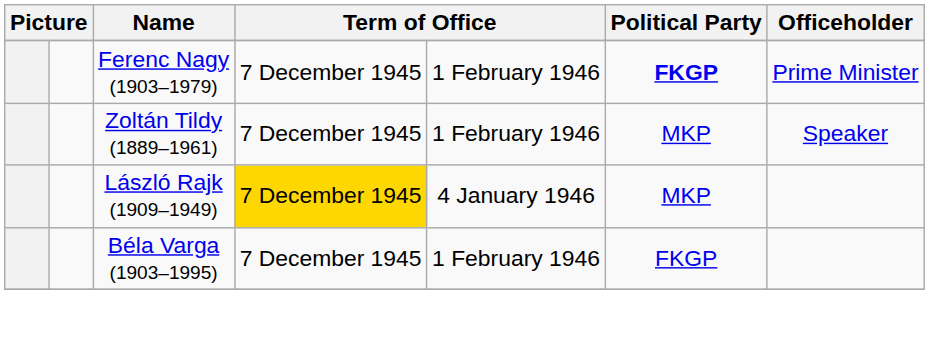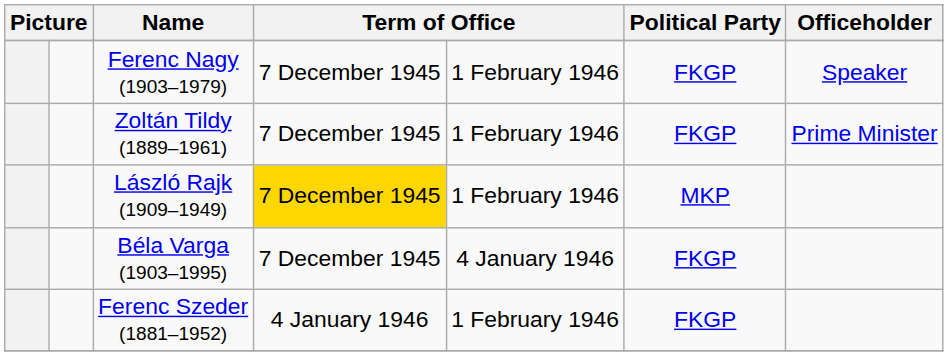(686, 71) bold -> (705, 71) normal
(845, 71) Prime Minister -> (865, 71) Speaker
(686, 133) MKP -> (705, 133) FKGP
(845, 133) Speaker -> (865, 133) Prime Minister
(516, 195) 4 January 1946 -> (535, 195) 1 February 1946
(516, 257) 1 February 1946 -> (535, 257) 4 January 1946
+ row: (173, 319)
